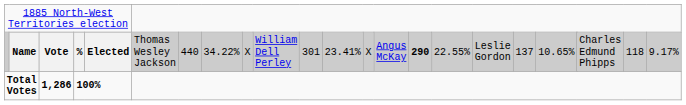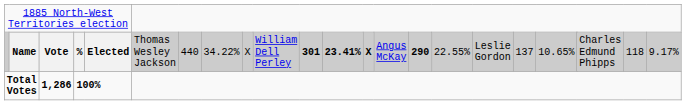(311, 52) normal -> (311, 52) bold
(343, 52) normal -> (343, 52) bold
(369, 52) normal -> (369, 52) bold
